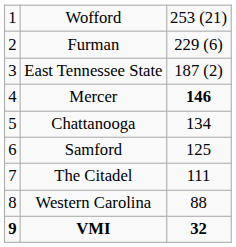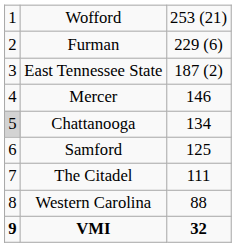(199, 97) bold -> (199, 97) normal
(13, 123) no background -> (13, 123) lightgrey background
